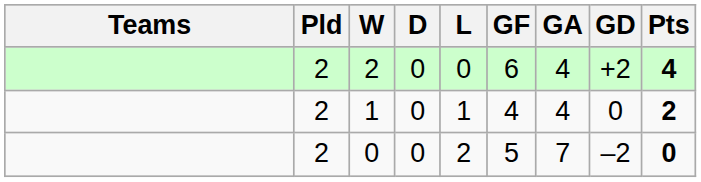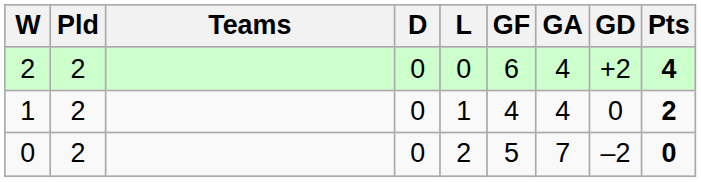columns swapped: (150, 25) <-> (372, 25)
